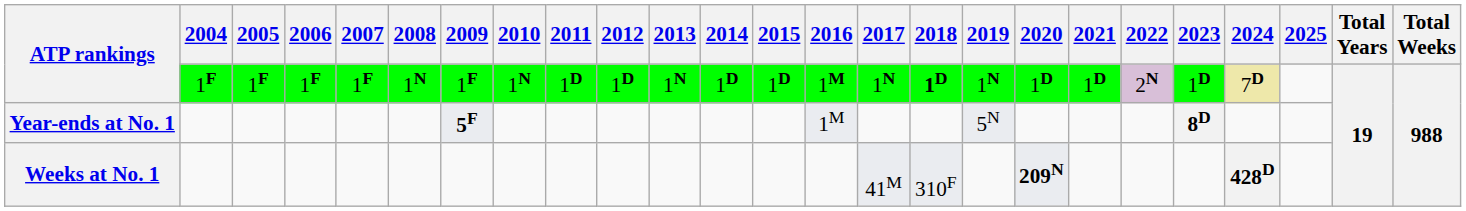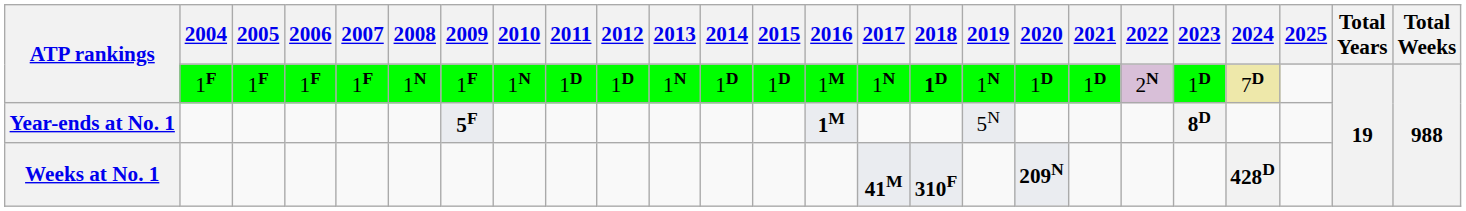(831, 122) normal -> (831, 122) bold
(884, 186) normal -> (884, 186) bold
(936, 186) normal -> (936, 186) bold
